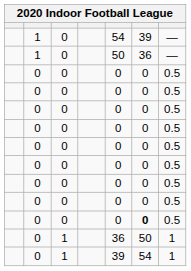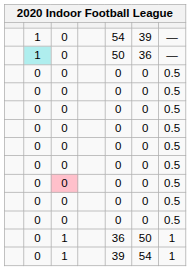(38, 55) no background -> (38, 55) paleturquoise background
(64, 183) no background -> (64, 183) pink background
(145, 219) bold -> (145, 219) normal
